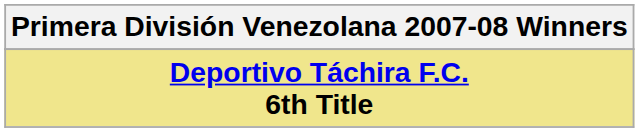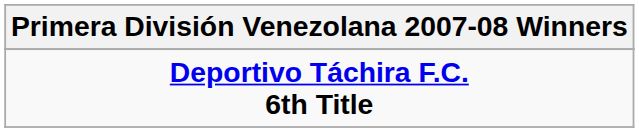(319, 87) khaki background -> (319, 87) no background
